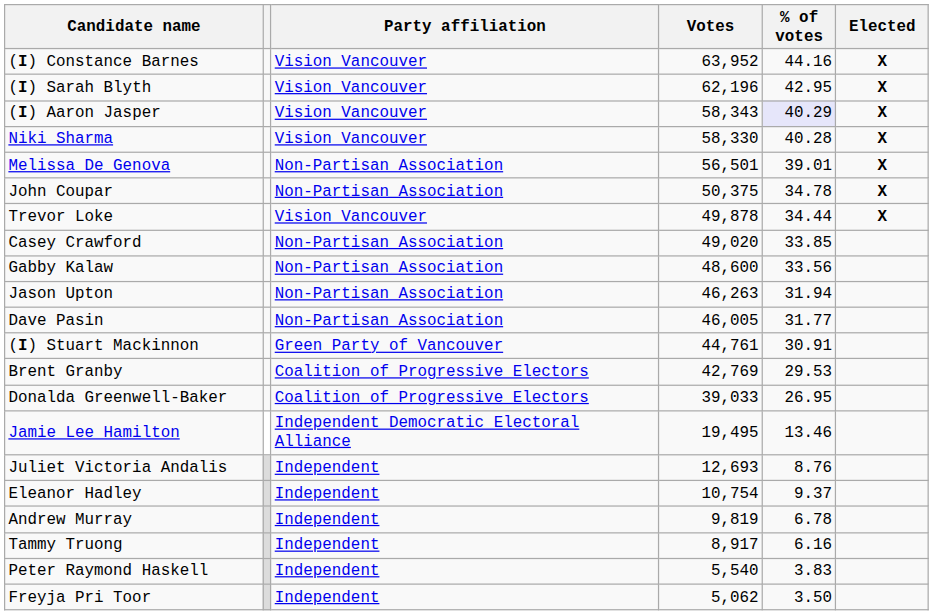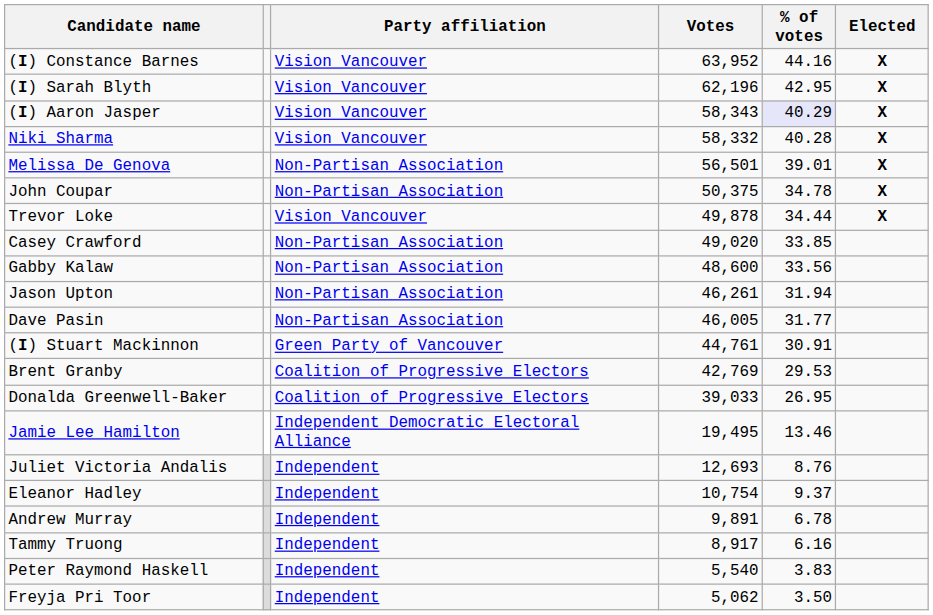(730, 139) 58,330 -> (730, 139) 58,332
(730, 294) 46,263 -> (730, 294) 46,261
(735, 519) 9,819 -> (735, 519) 9,891
